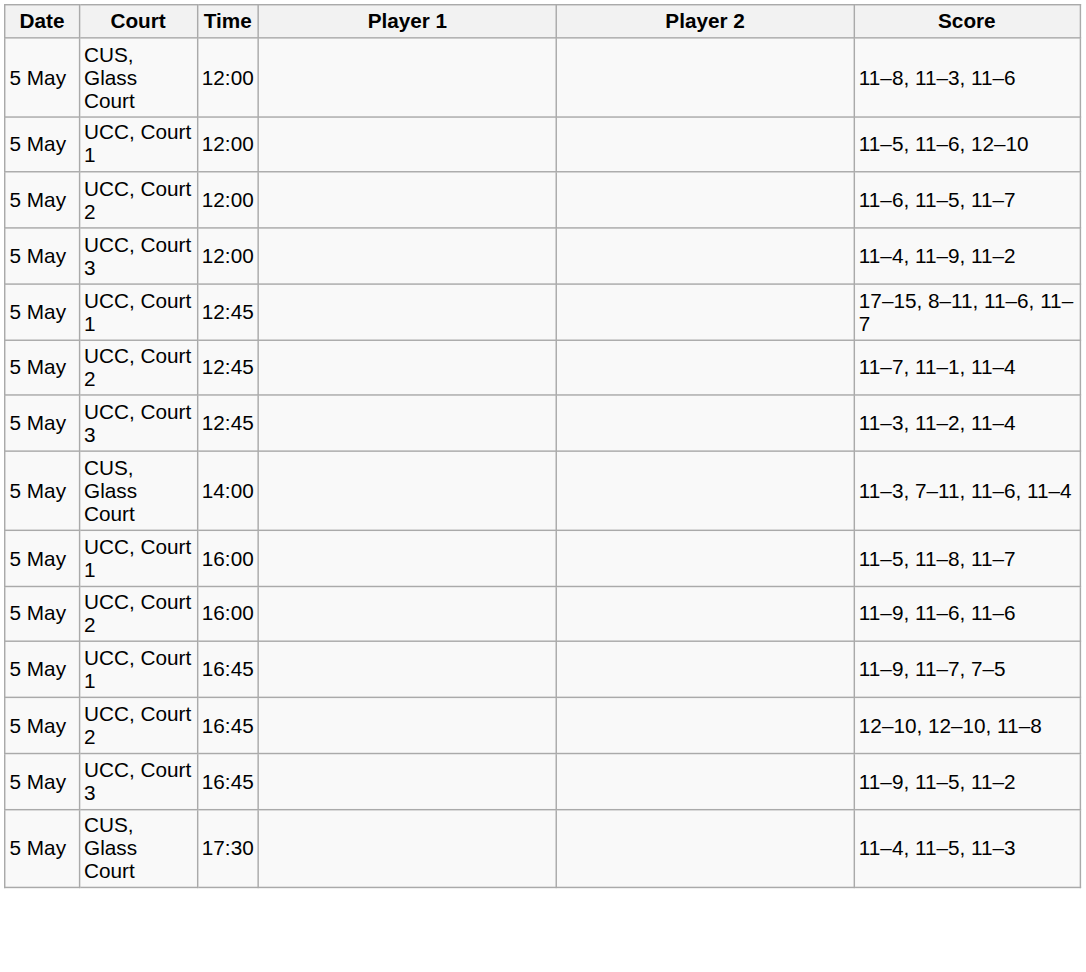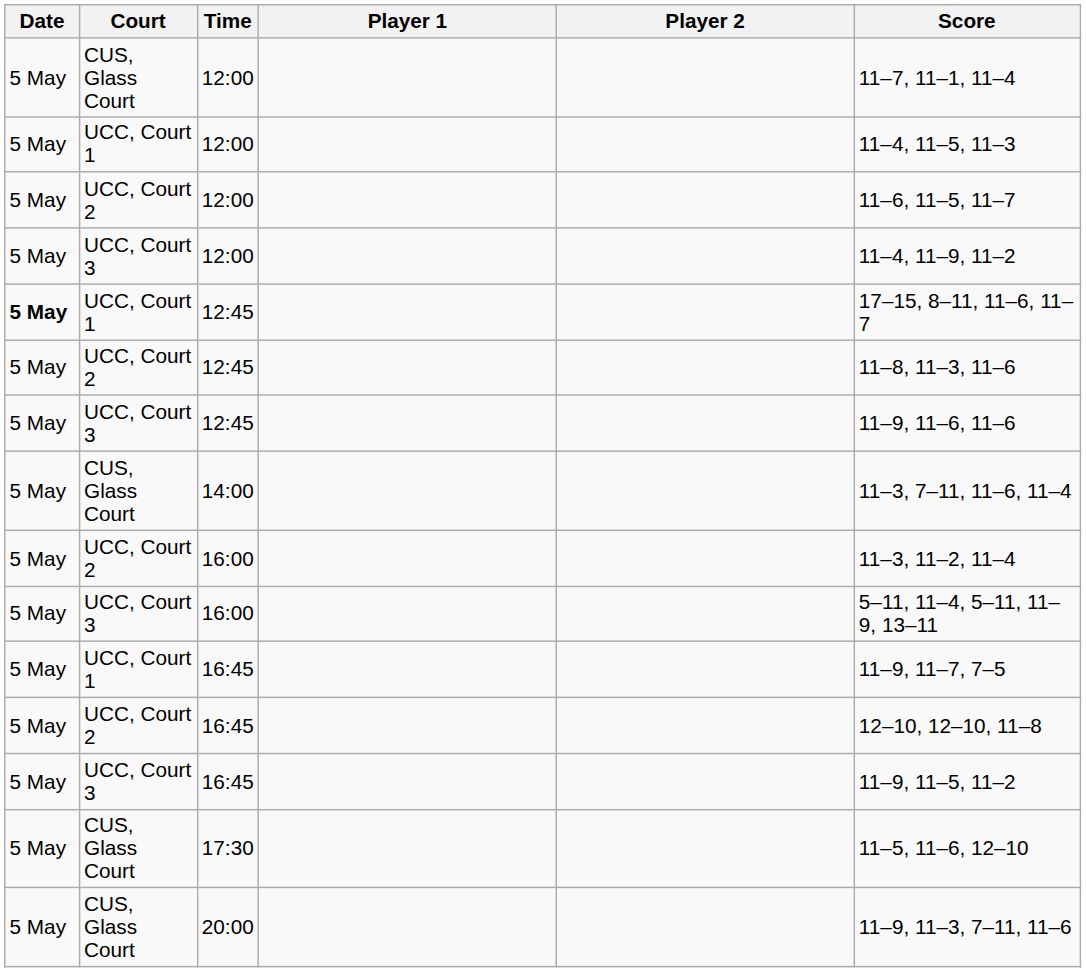(937, 77) 11–8, 11–3, 11–6 -> (937, 77) 11–7, 11–1, 11–4
(944, 145) 11–5, 11–6, 12–10 -> (937, 145) 11–4, 11–5, 11–3
(38, 312) normal -> (38, 312) bold
(937, 368) 11–7, 11–1, 11–4 -> (937, 368) 11–8, 11–3, 11–6
(937, 424) 11–3, 11–2, 11–4 -> (937, 424) 11–9, 11–6, 11–6
- row: (138, 558)
(937, 614) 11–9, 11–6, 11–6 -> (937, 558) 11–3, 11–2, 11–4
+ row: (138, 614)
(937, 849) 11–4, 11–5, 11–3 -> (944, 849) 11–5, 11–6, 12–10
+ row: (111, 928)
